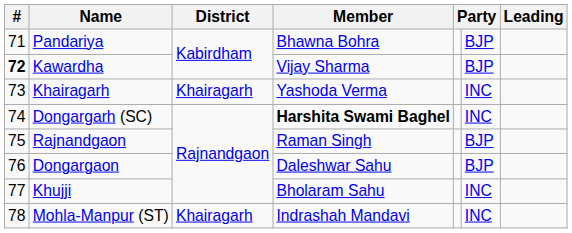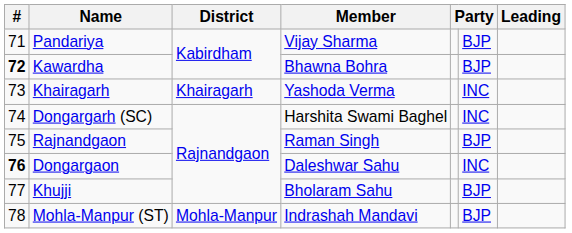(328, 41) Bhawna Bohra -> (331, 41) Vijay Sharma
(323, 66) Vijay Sharma -> (336, 66) Bhawna Bohra
(363, 116) bold -> (366, 116) normal
(17, 166) normal -> (17, 166) bold
(479, 166) BJP -> (476, 166) INC
(478, 191) INC -> (477, 191) BJP
(214, 215) Khairagarh -> (226, 215) Mohla-Manpur
(478, 215) INC -> (477, 215) BJP
